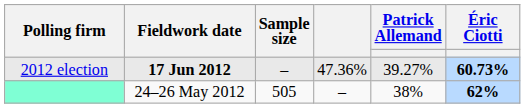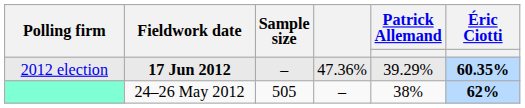(408, 69) 39.27% -> (408, 69) 39.29%
(483, 69) 60.73% -> (483, 69) 60.35%
